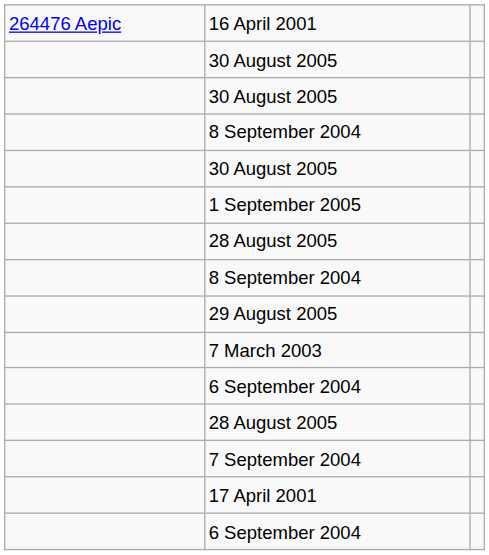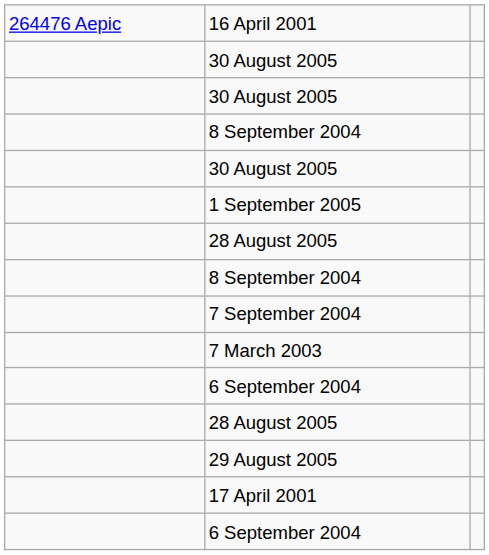rows swapped: (104, 459) <-> (104, 314)
